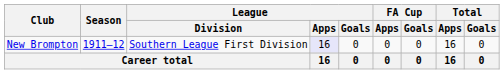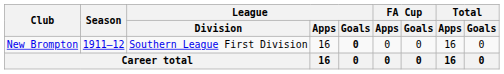(324, 45) lavender background -> (324, 45) no background
(356, 45) normal -> (356, 45) bold
